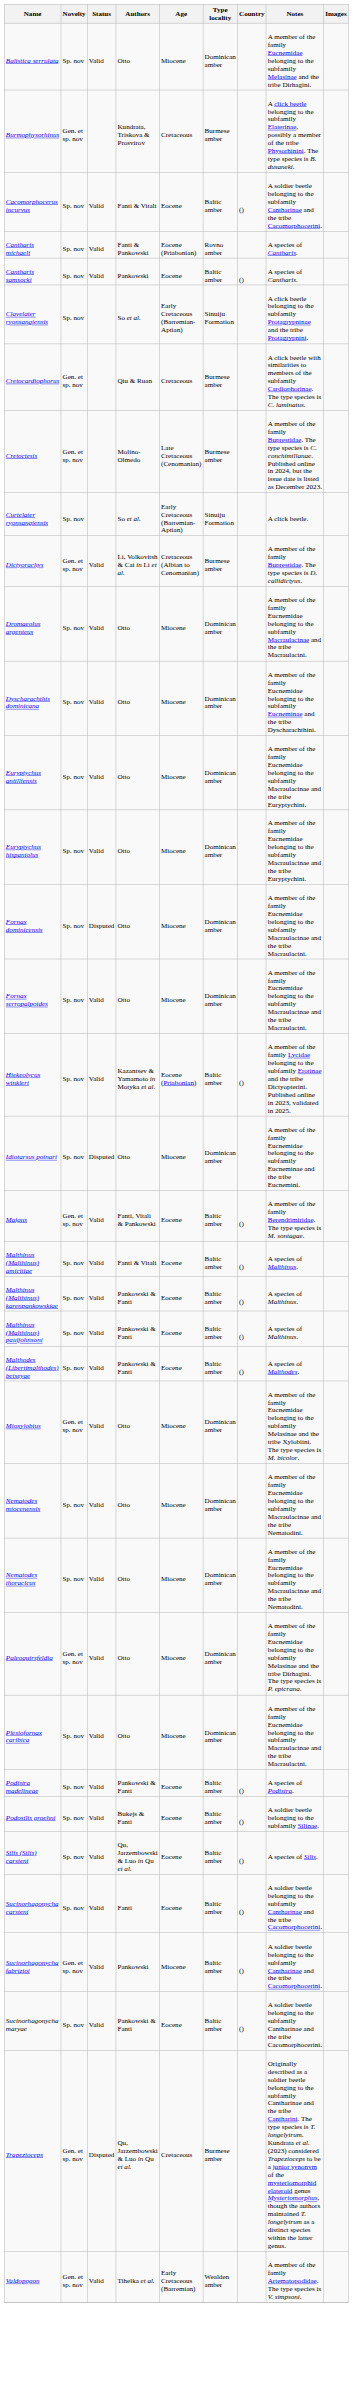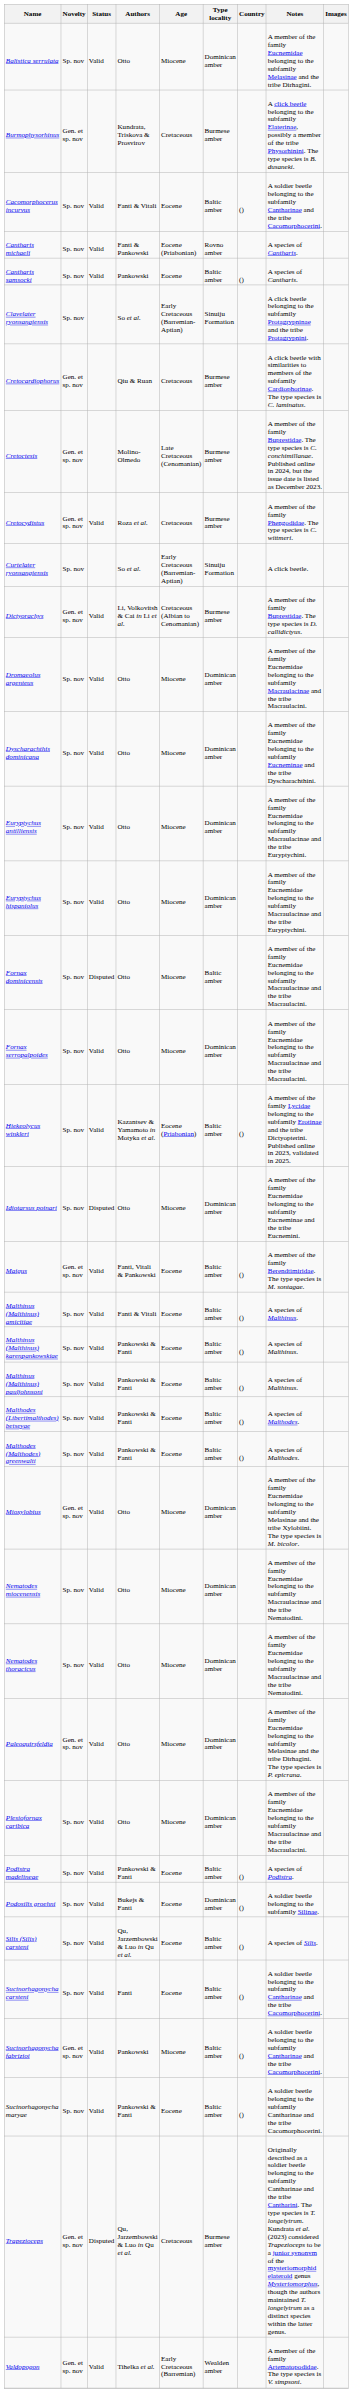+ row: (25, 522)
(220, 925) Dominican amber -> (213, 976) Baltic amber
+ row: (23, 1453)
(213, 1818) Baltic amber -> (220, 1903) Dominican amber
